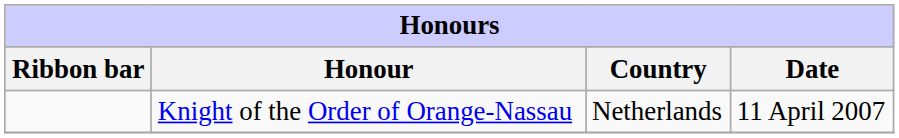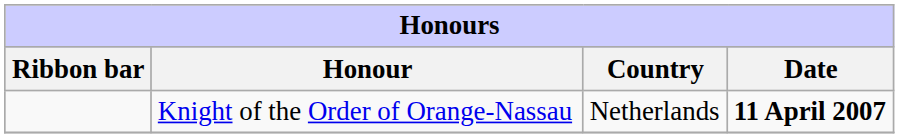(811, 111) normal -> (810, 111) bold
